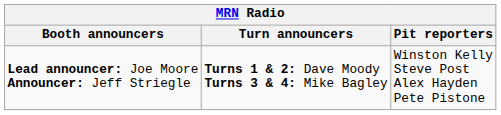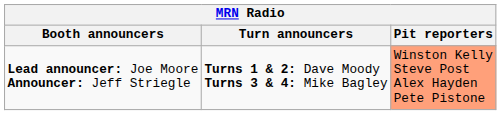(443, 78) no background -> (443, 78) lightsalmon background
